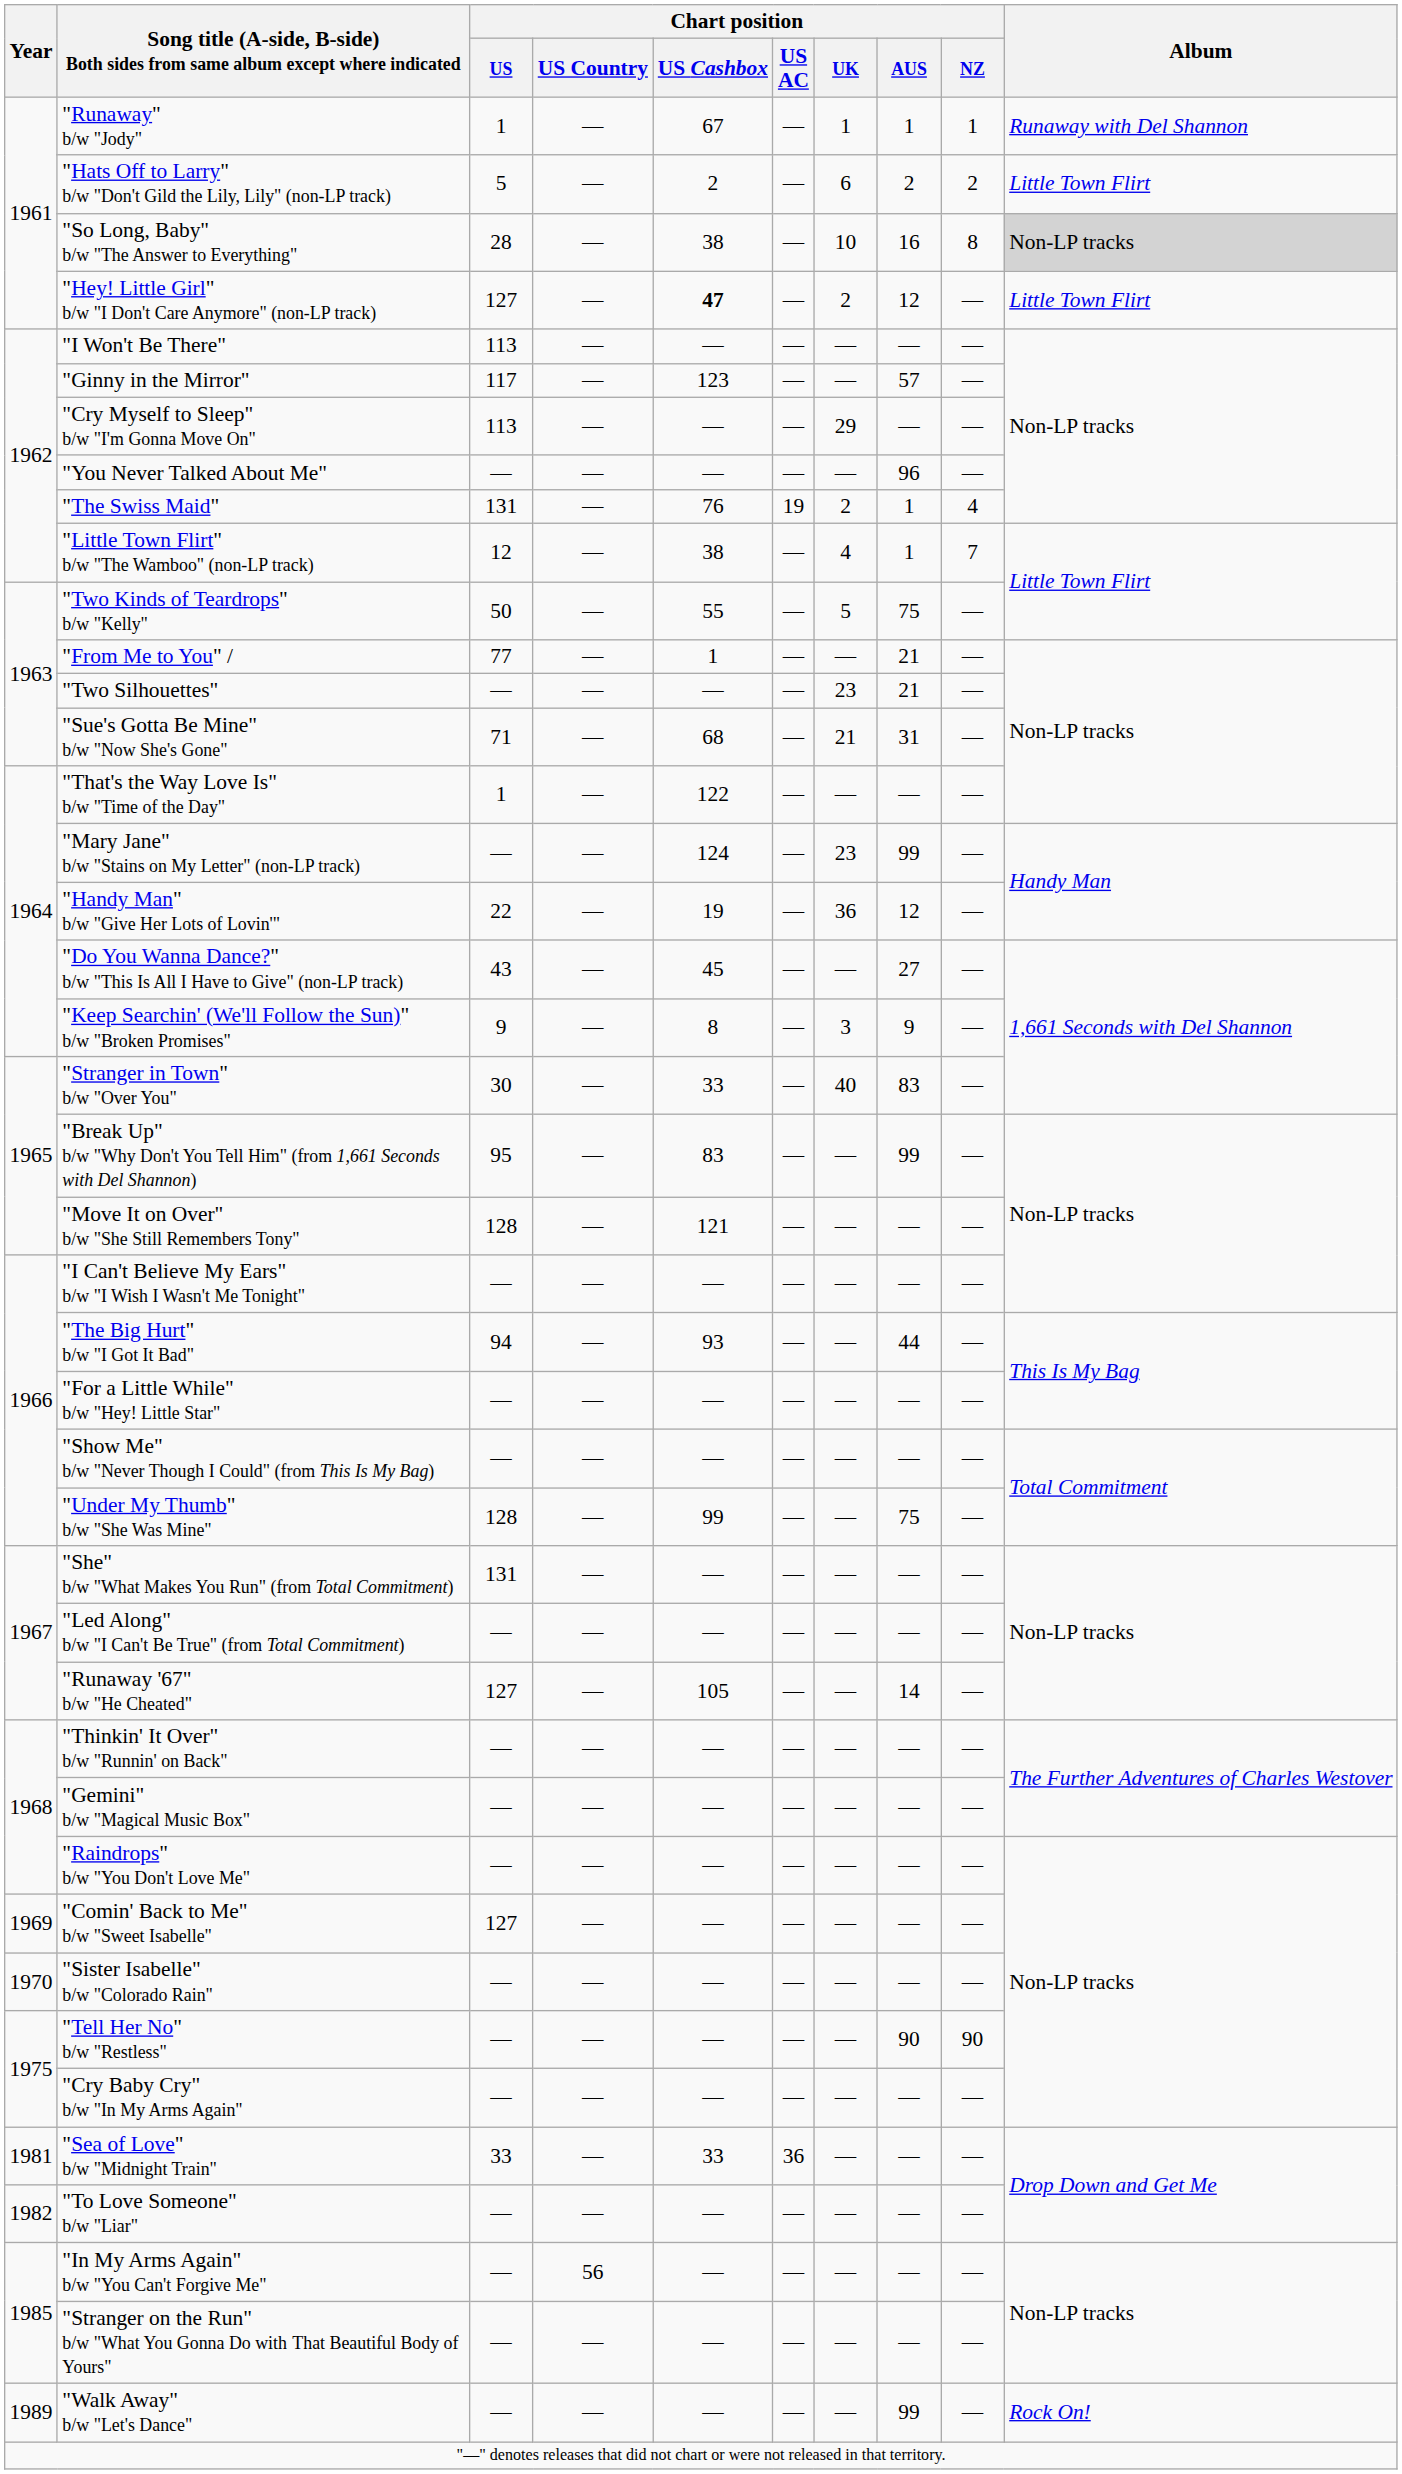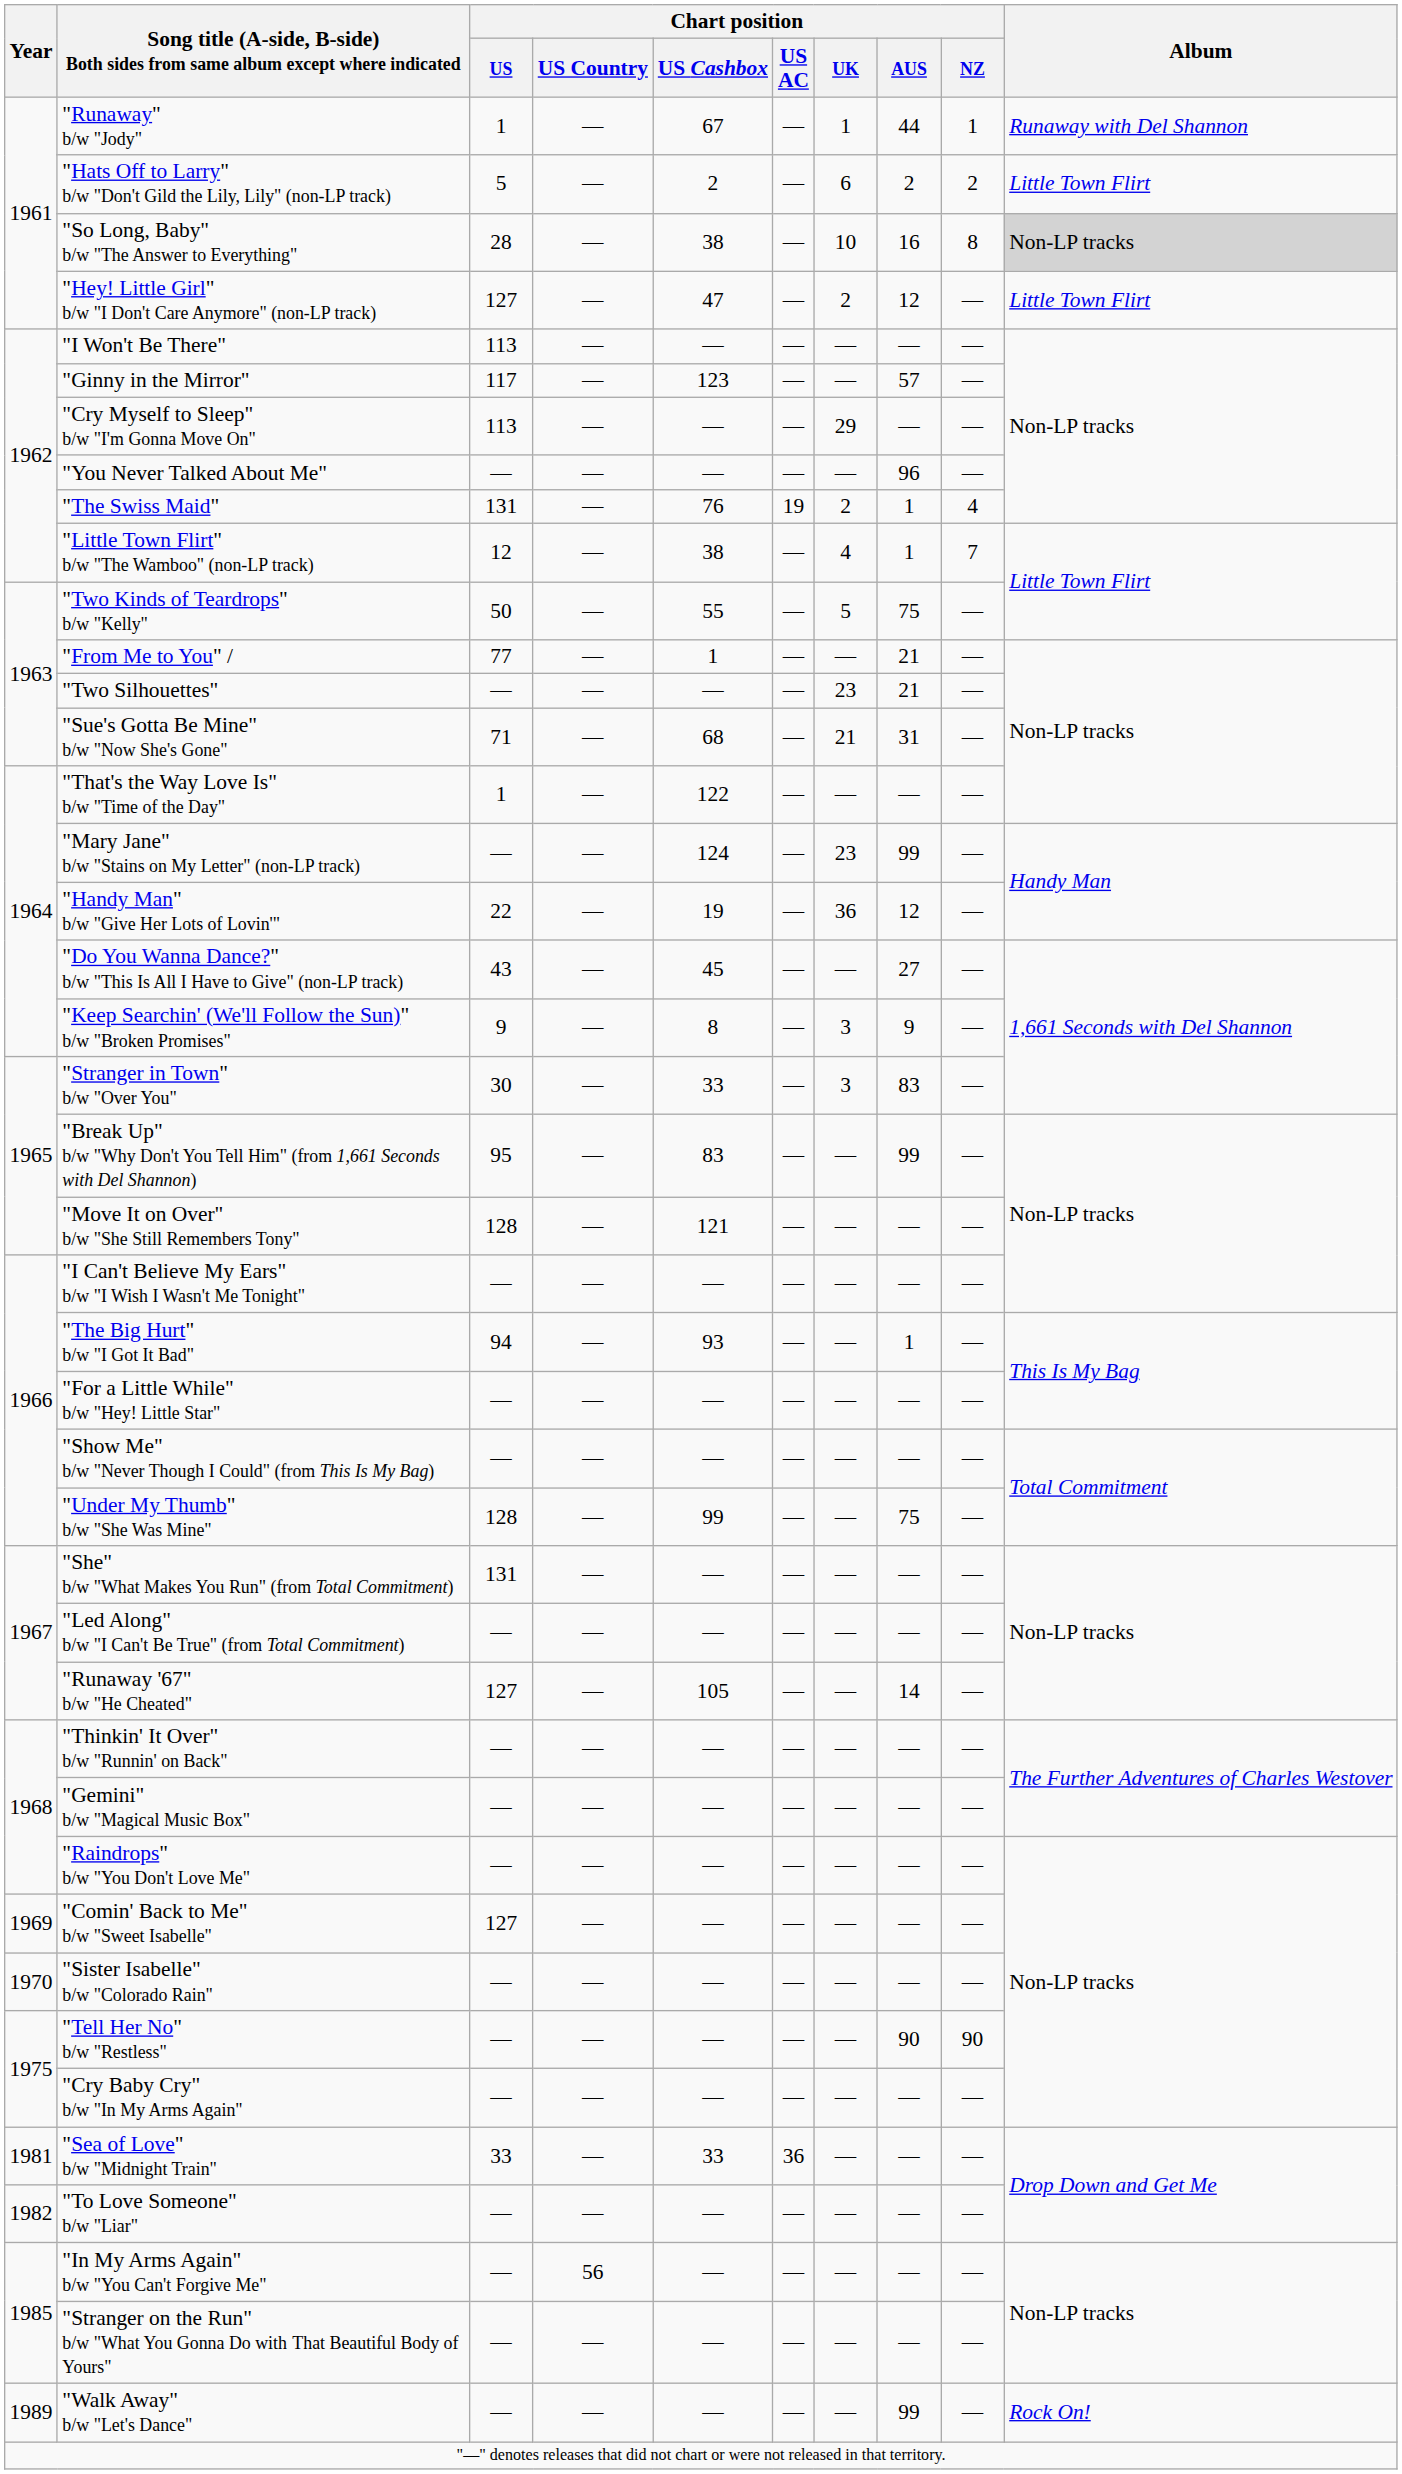(909, 125) 1 -> (909, 125) 44
(713, 300) bold -> (713, 300) normal
(846, 1085) 40 -> (846, 1085) 3
(909, 1341) 44 -> (909, 1341) 1
